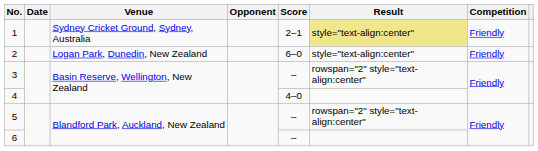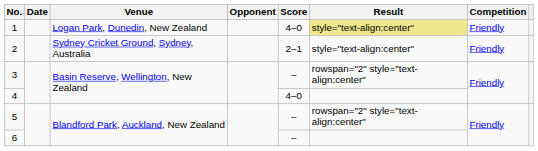(123, 33) Sydney Cricket Ground, Sydney, Australia -> (130, 27) Logan Park, Dunedin, New Zealand
(294, 33) 2–1 -> (294, 27) 4–0
(130, 54) Logan Park, Dunedin, New Zealand -> (123, 48) Sydney Cricket Ground, Sydney, Australia
(294, 54) 6–0 -> (294, 48) 2–1
